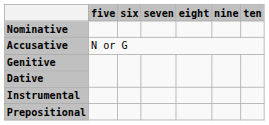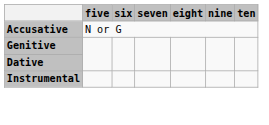- row: (37, 29)
- row: (46, 112)
